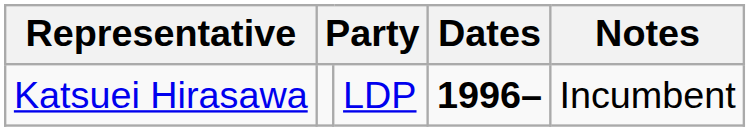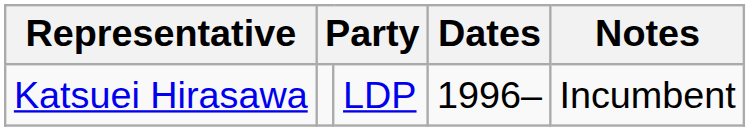(489, 94) bold -> (489, 94) normal
